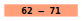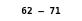(41, 10) lightsalmon background -> (41, 10) no background
